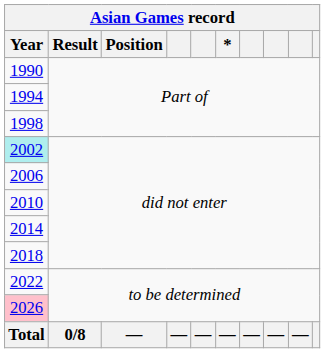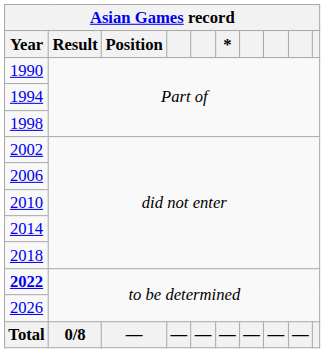(27, 149) paleturquoise background -> (27, 149) no background
(27, 281) normal -> (27, 281) bold
(27, 307) pink background -> (27, 307) no background
